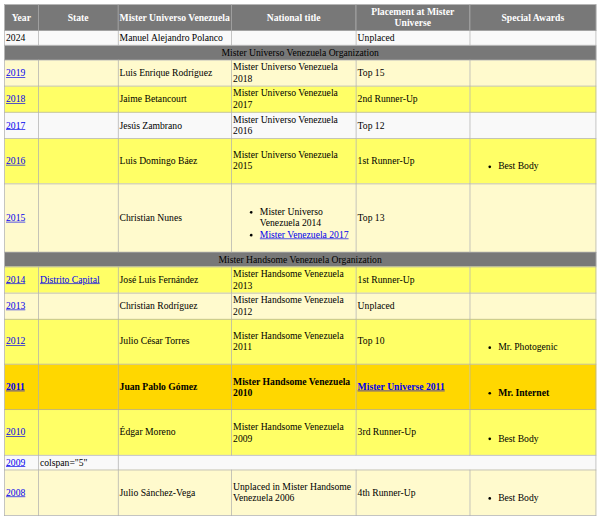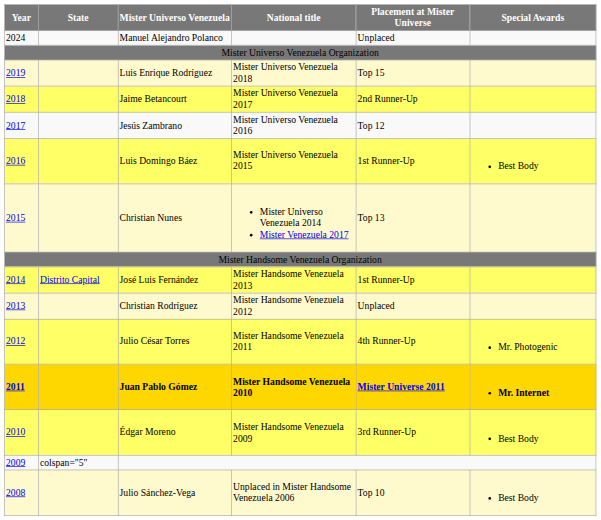(371, 341) Top 10 -> (387, 341) 4th Runner-Up
(387, 492) 4th Runner-Up -> (371, 492) Top 10
